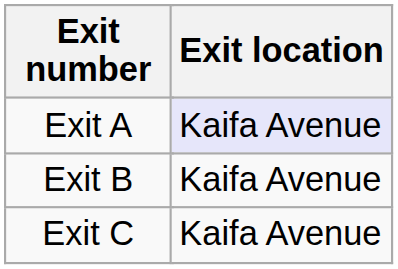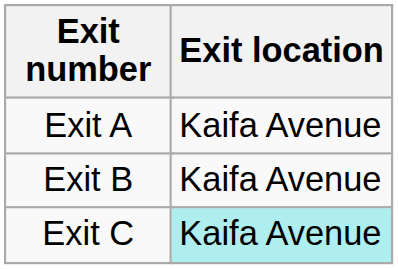(280, 125) lavender background -> (280, 125) no background
(280, 234) no background -> (280, 234) paleturquoise background
